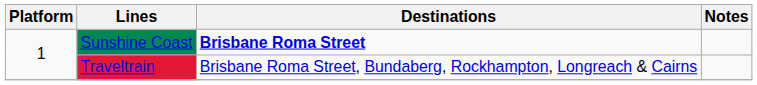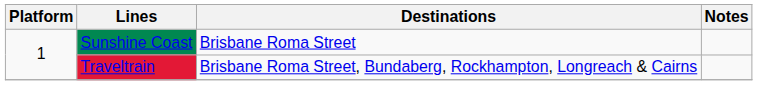(283, 42) bold -> (278, 42) normal
